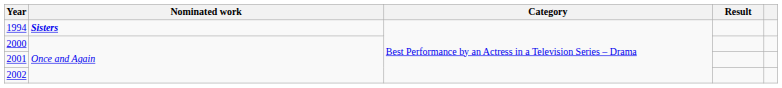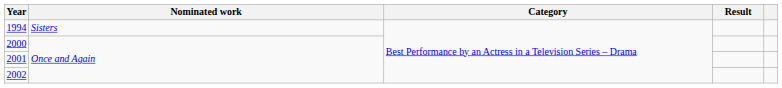(45, 28) bold -> (44, 28) normal
